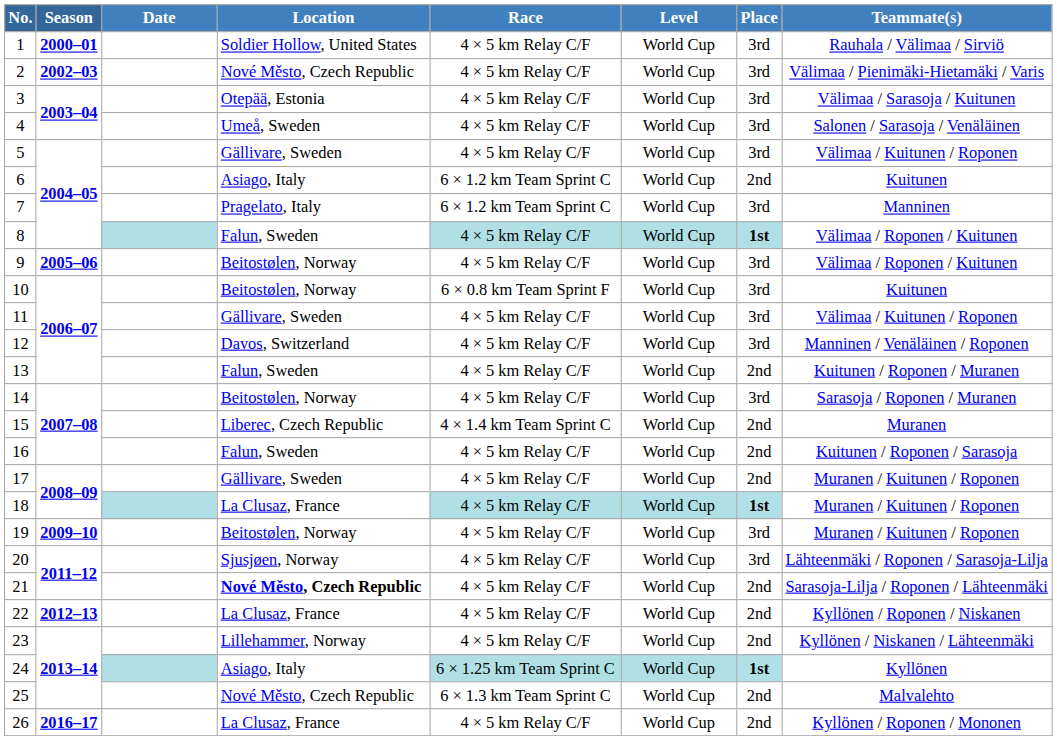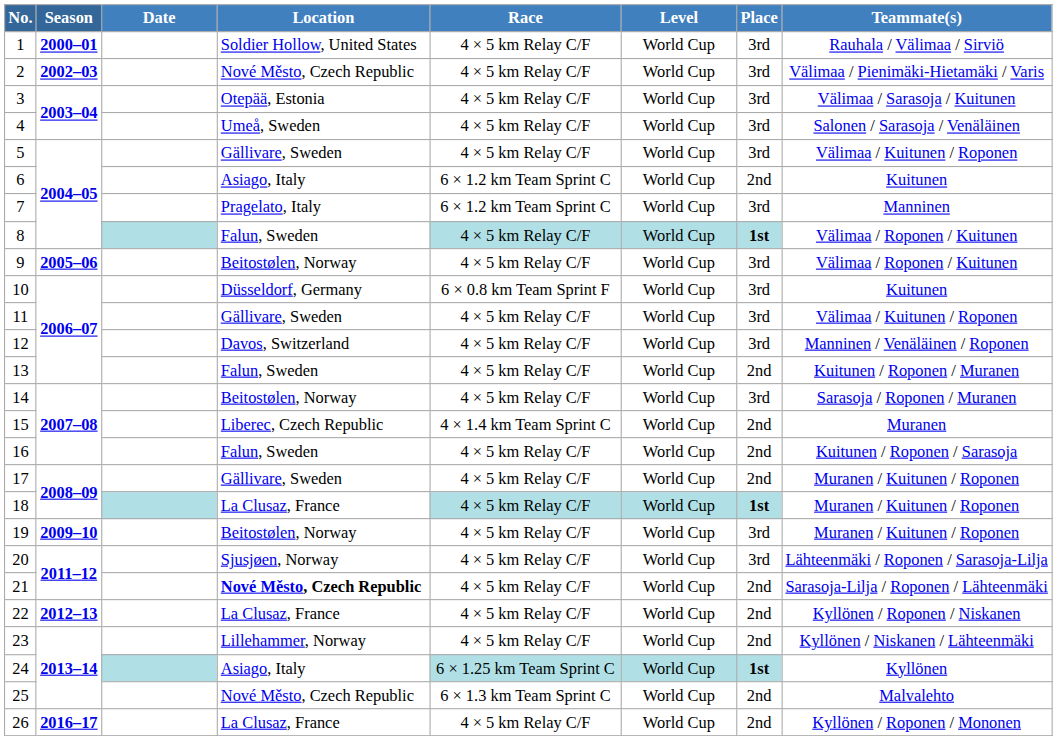(289, 288) Beitostølen, Norway -> (291, 288) Düsseldorf, Germany
